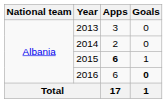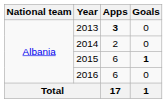(115, 28) normal -> (115, 28) bold
(115, 59) bold -> (115, 59) normal
(146, 59) normal -> (146, 59) bold
(146, 75) bold -> (146, 75) normal
